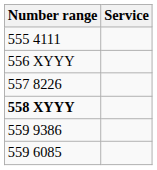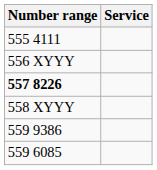(35, 84) normal -> (35, 84) bold
(41, 107) bold -> (41, 107) normal
